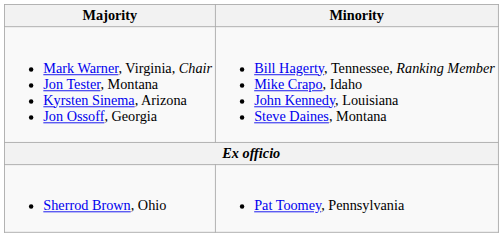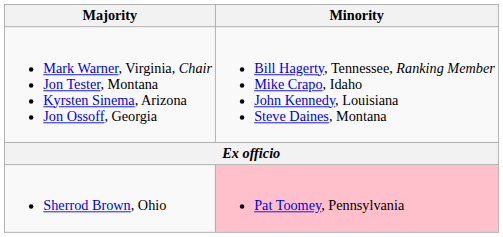(357, 206) no background -> (357, 206) pink background
